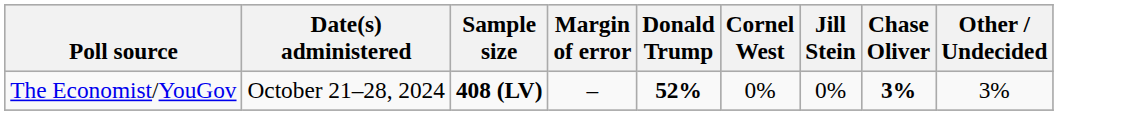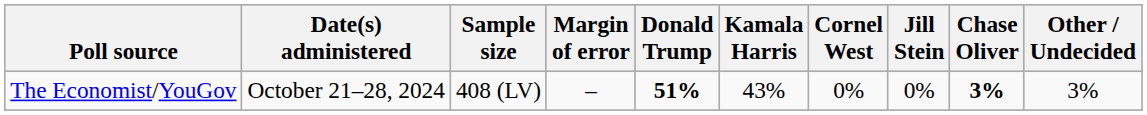+ column: (764, 37)
(499, 90) bold -> (499, 90) normal
(678, 90) 52% -> (677, 90) 51%
